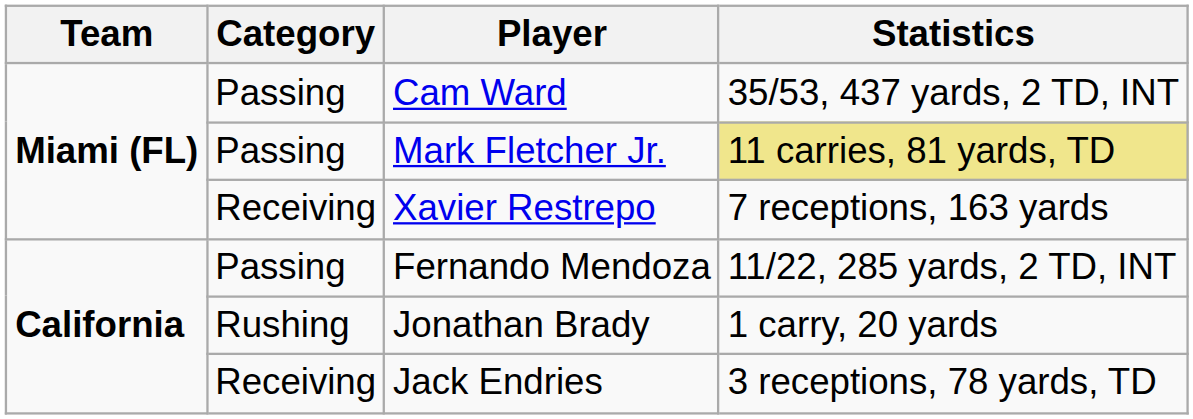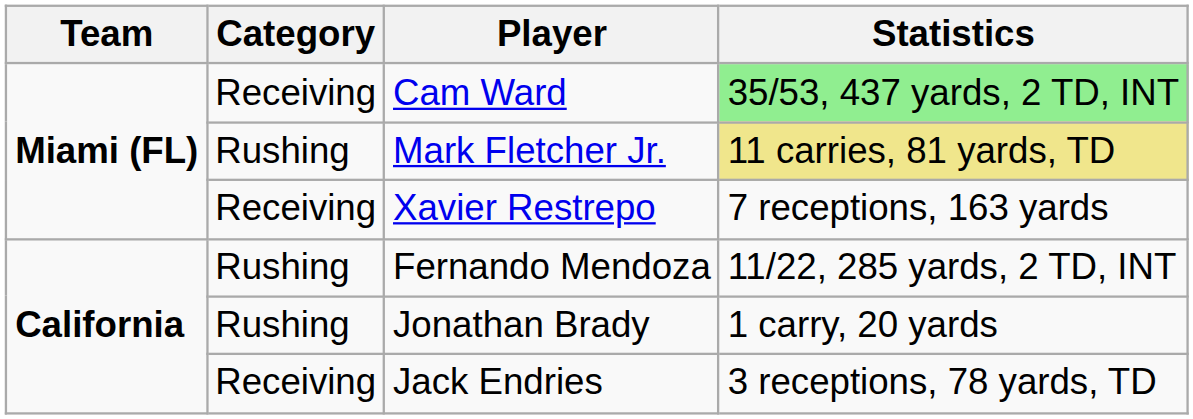(280, 92) Passing -> (296, 92) Receiving
(953, 92) no background -> (953, 92) lightgreen background
(280, 150) Passing -> (282, 150) Rushing
(280, 266) Passing -> (282, 266) Rushing
